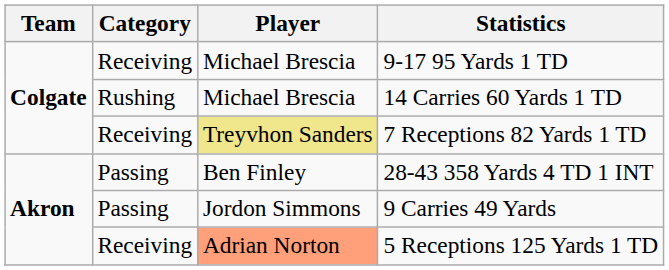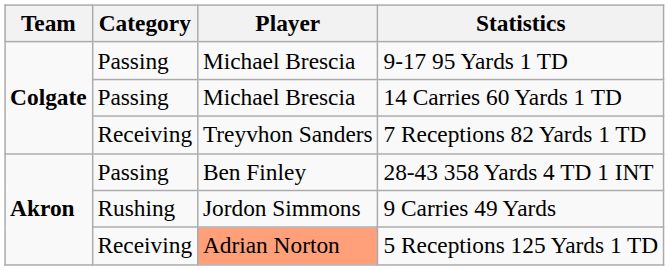(145, 60) Receiving -> (133, 60) Passing
(136, 97) Rushing -> (133, 97) Passing
(288, 134) khaki background -> (288, 134) no background
(133, 208) Passing -> (136, 208) Rushing
